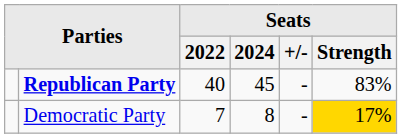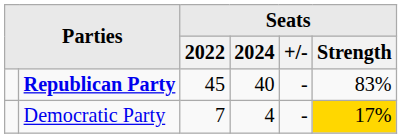(215, 84) 40 -> (215, 84) 45
(265, 84) 45 -> (265, 84) 40
(270, 116) 8 -> (270, 116) 4
